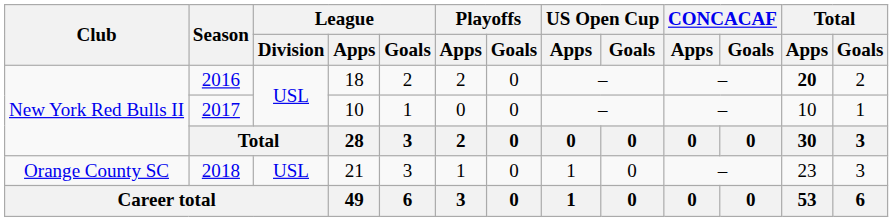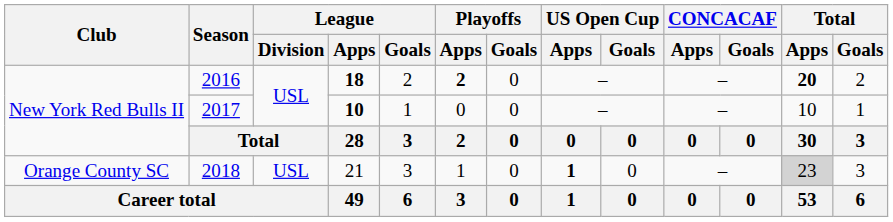(354, 79) normal -> (354, 79) bold
(461, 79) normal -> (461, 79) bold
(354, 110) normal -> (354, 110) bold
(571, 170) normal -> (571, 170) bold
(807, 170) no background -> (807, 170) lightgrey background
